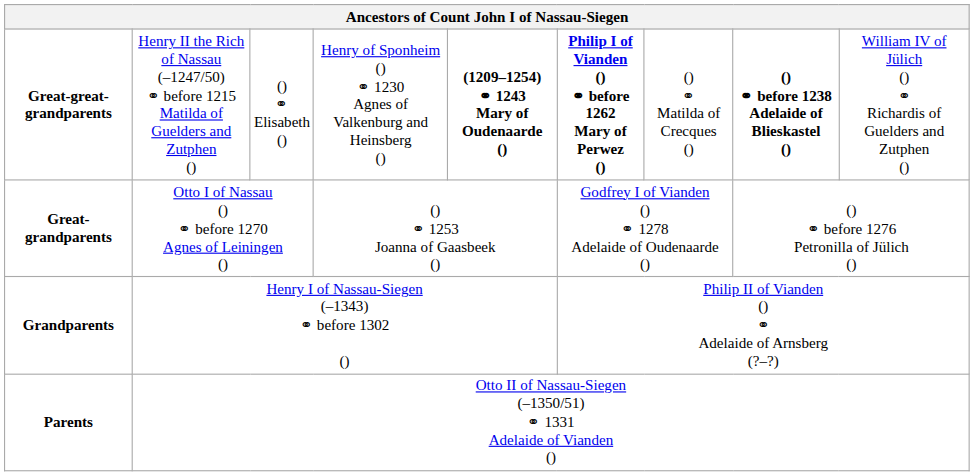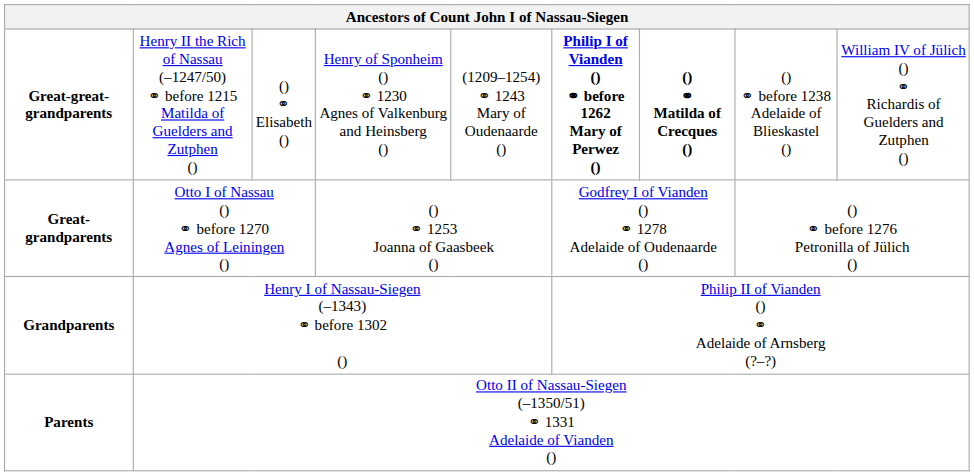(502, 113) bold -> (501, 113) normal
(689, 113) normal -> (687, 113) bold
(786, 113) bold -> (786, 113) normal
